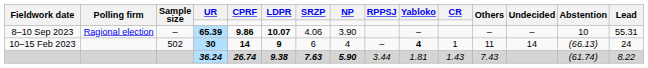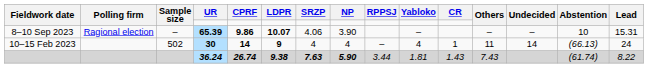(626, 32) 55.31 -> (626, 32) 15.31
(313, 44) 6 -> (313, 44) 4
(418, 44) bold -> (418, 44) normal
